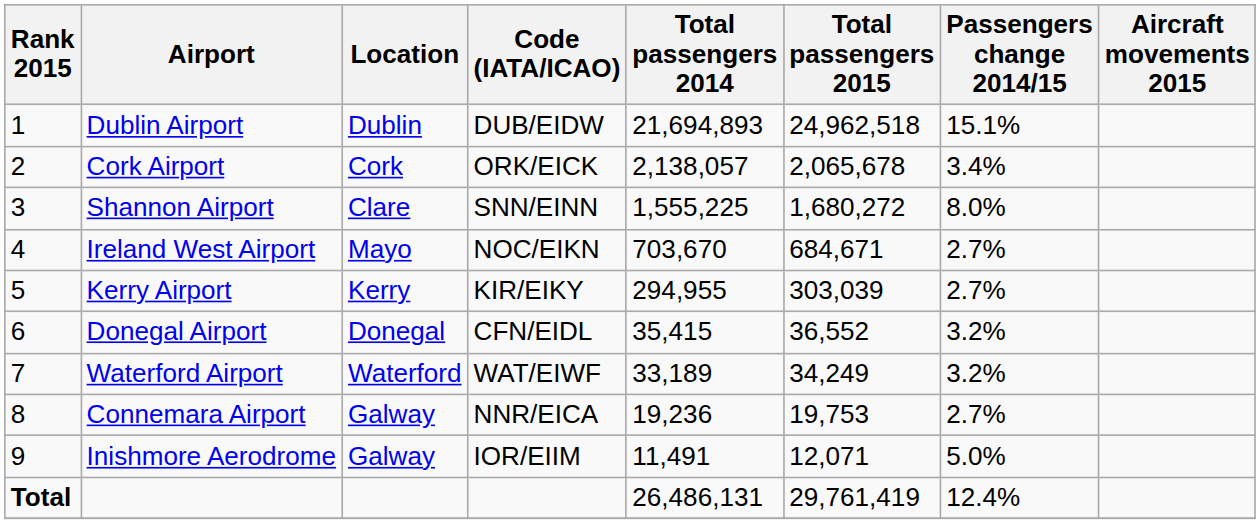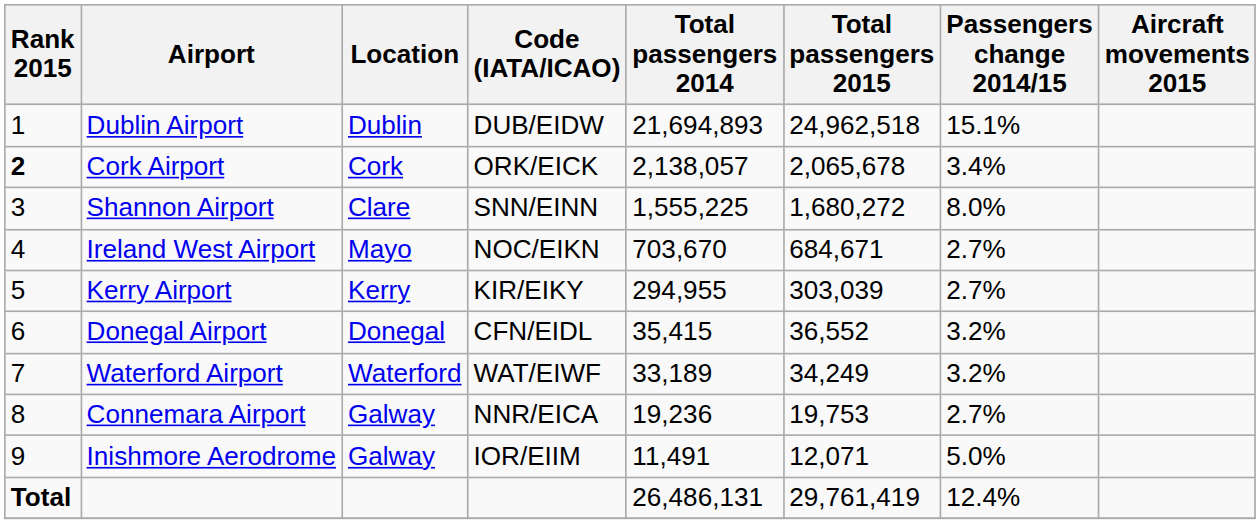(18, 166) normal -> (18, 166) bold
